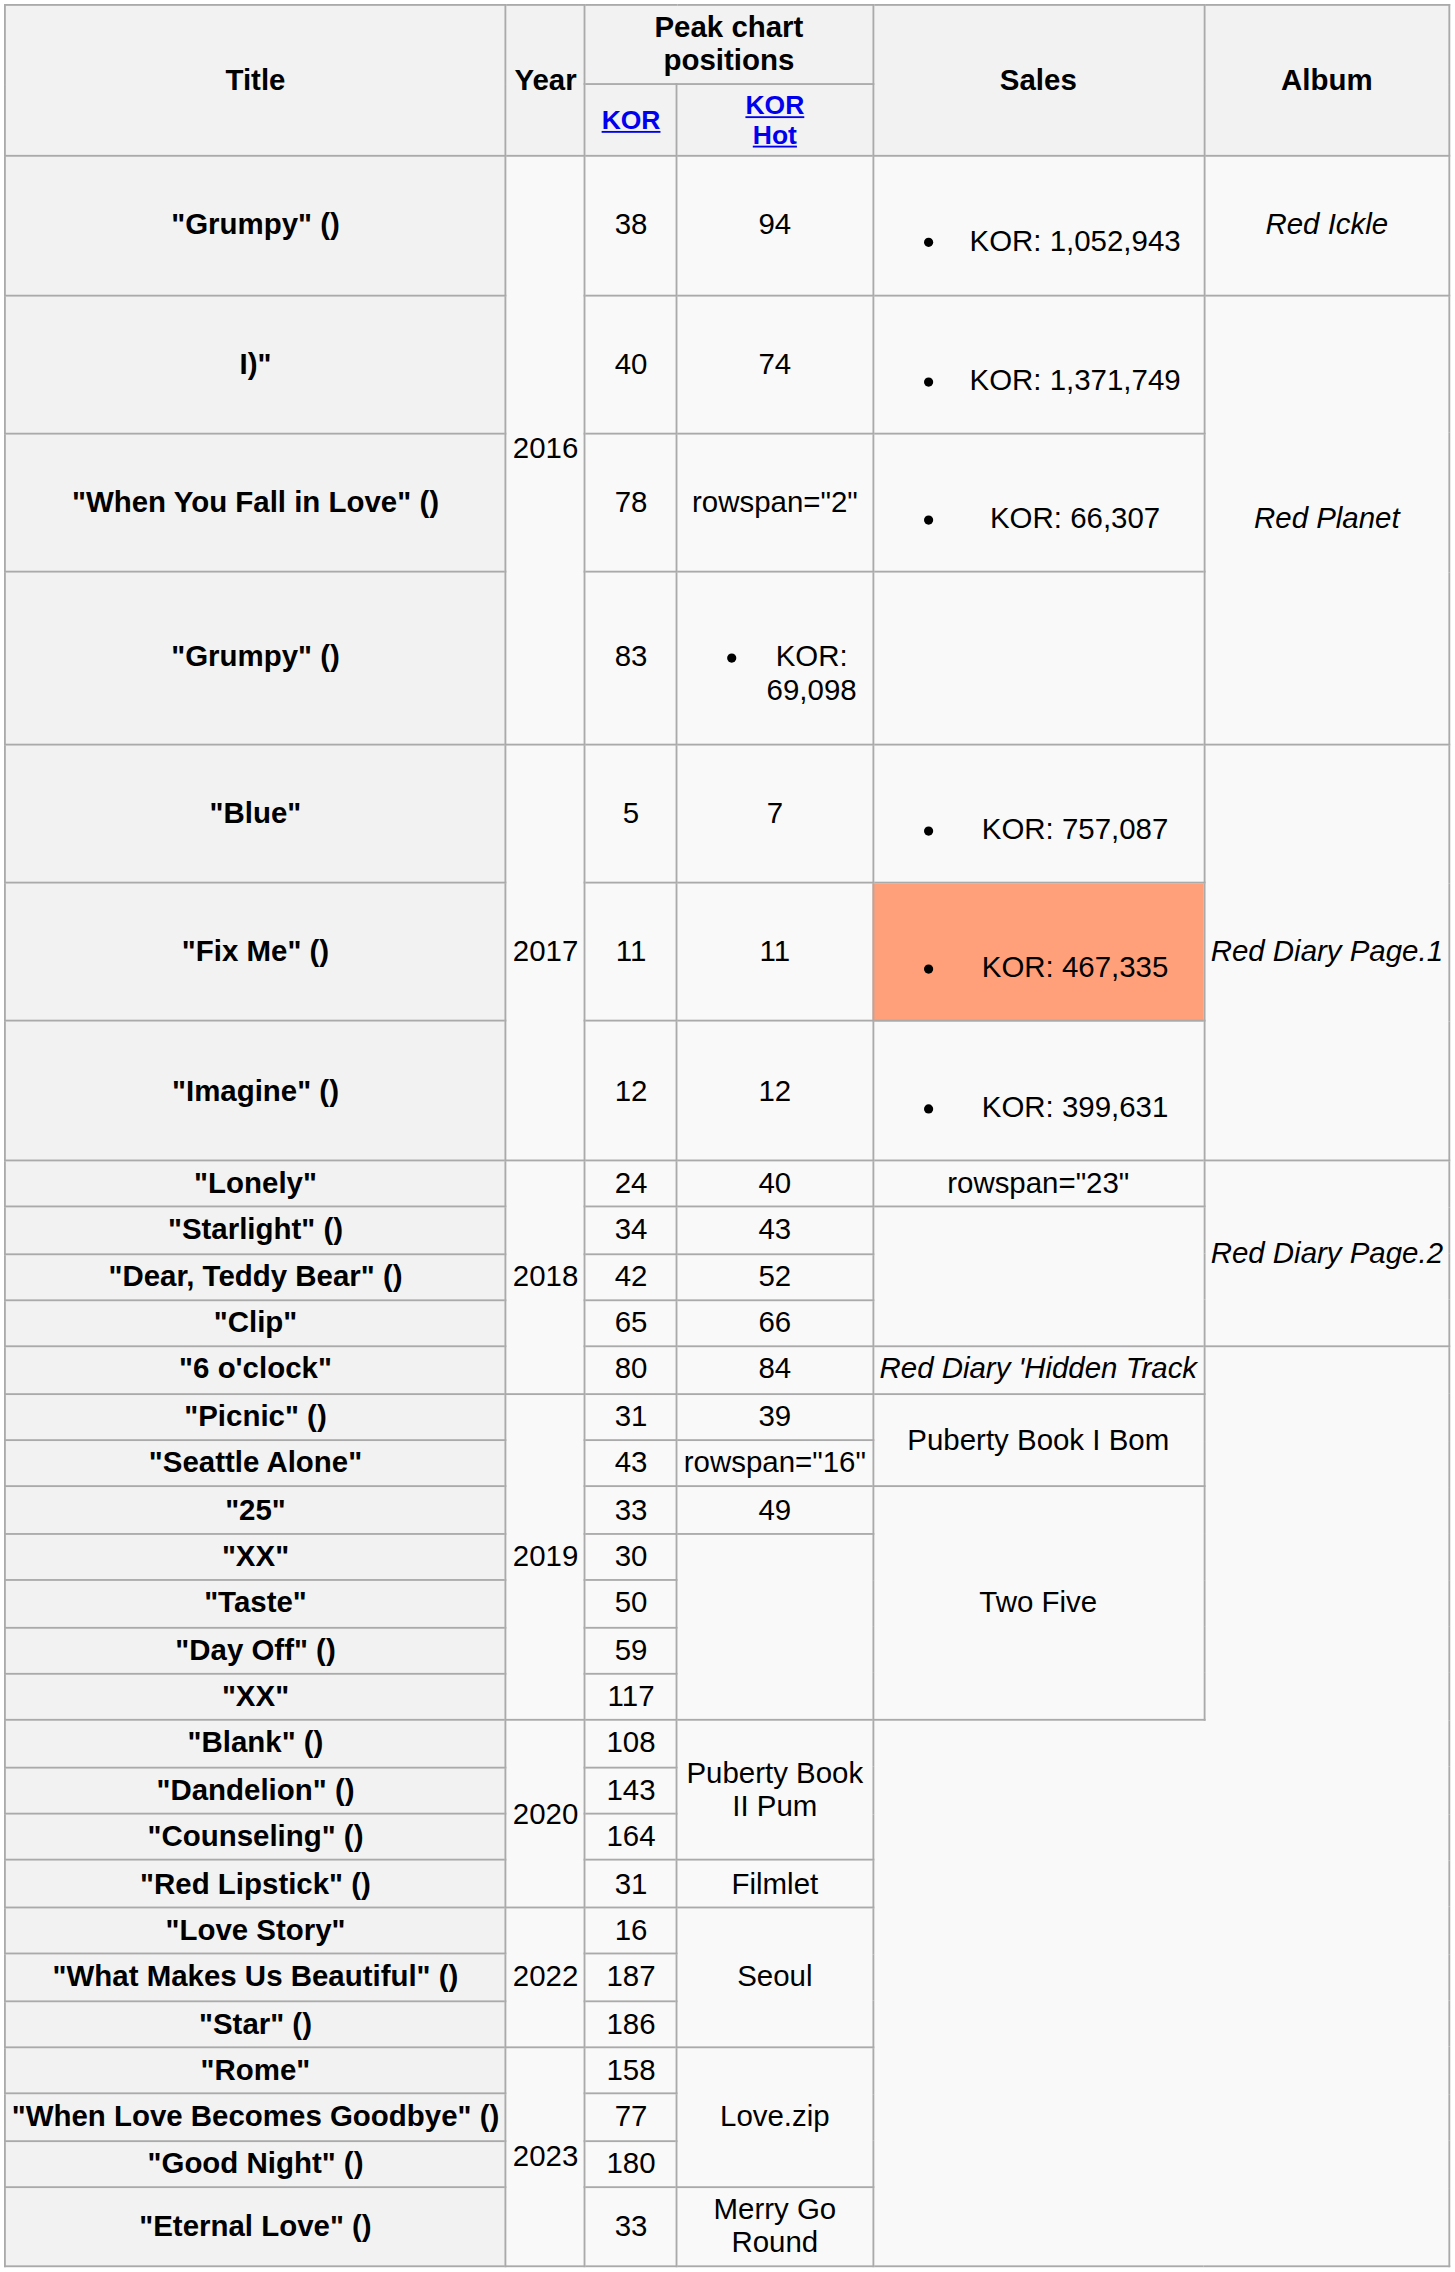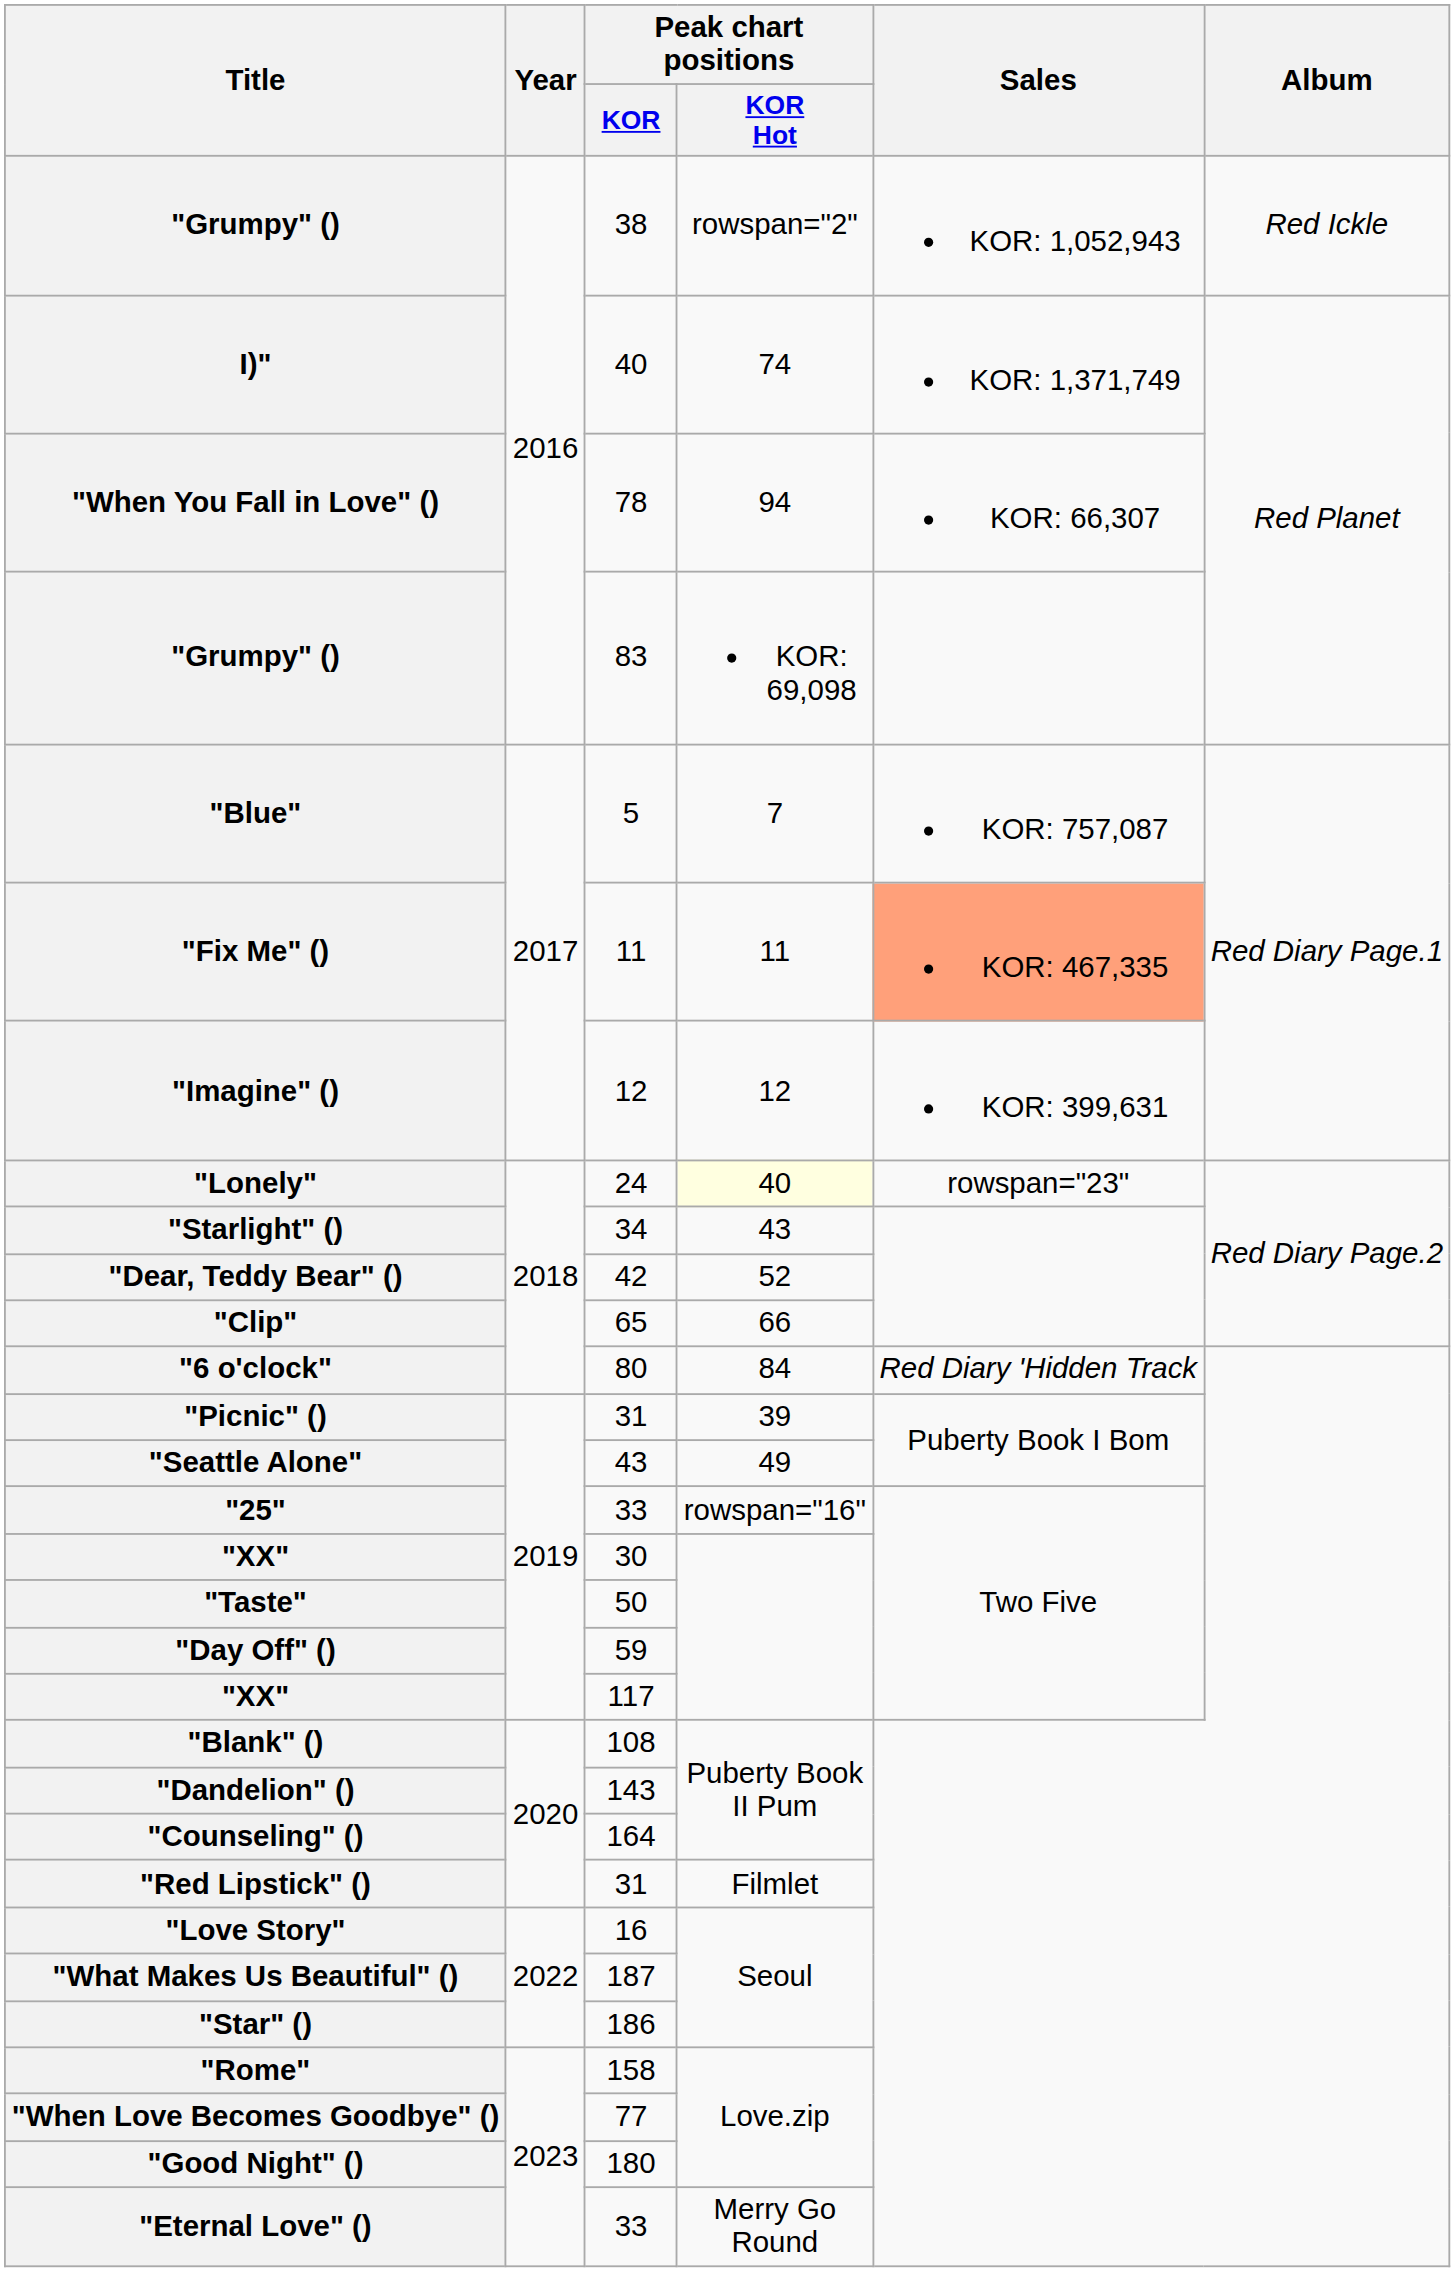(775, 224) 94 -> (775, 224) rowspan="2"
(775, 502) rowspan="2" -> (775, 502) 94
(775, 1182) no background -> (775, 1182) lightyellow background
(775, 1463) rowspan="16" -> (775, 1463) 49
(775, 1509) 49 -> (775, 1509) rowspan="16"
